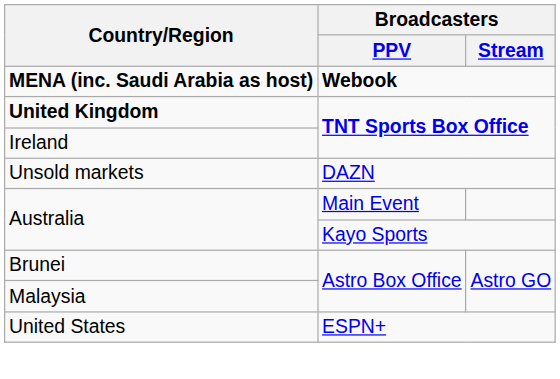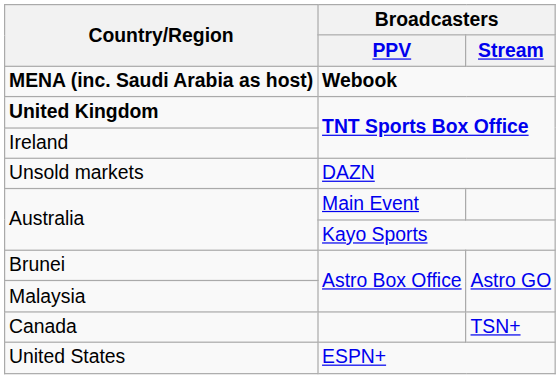+ row: (43, 326)
